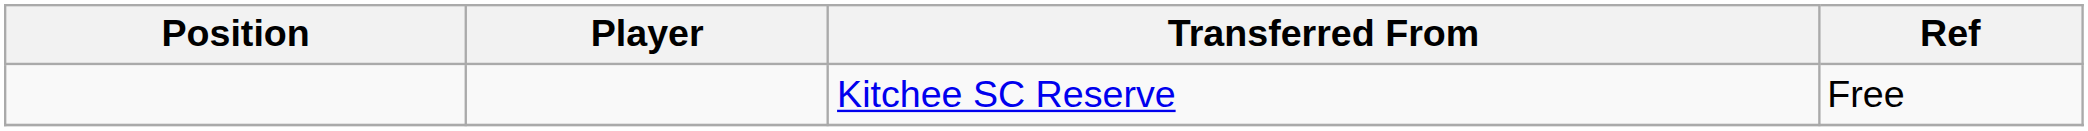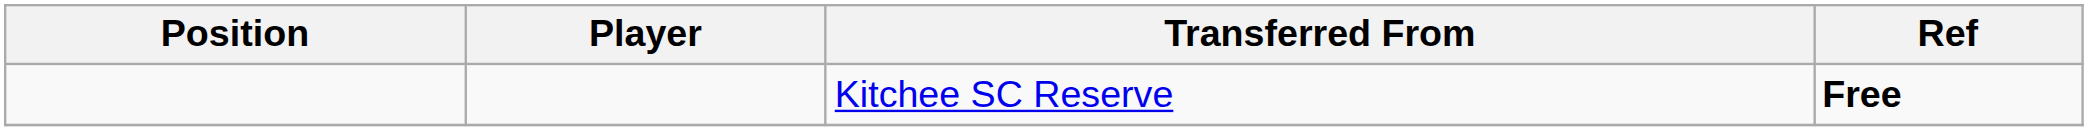(1866, 93) normal -> (1862, 93) bold
